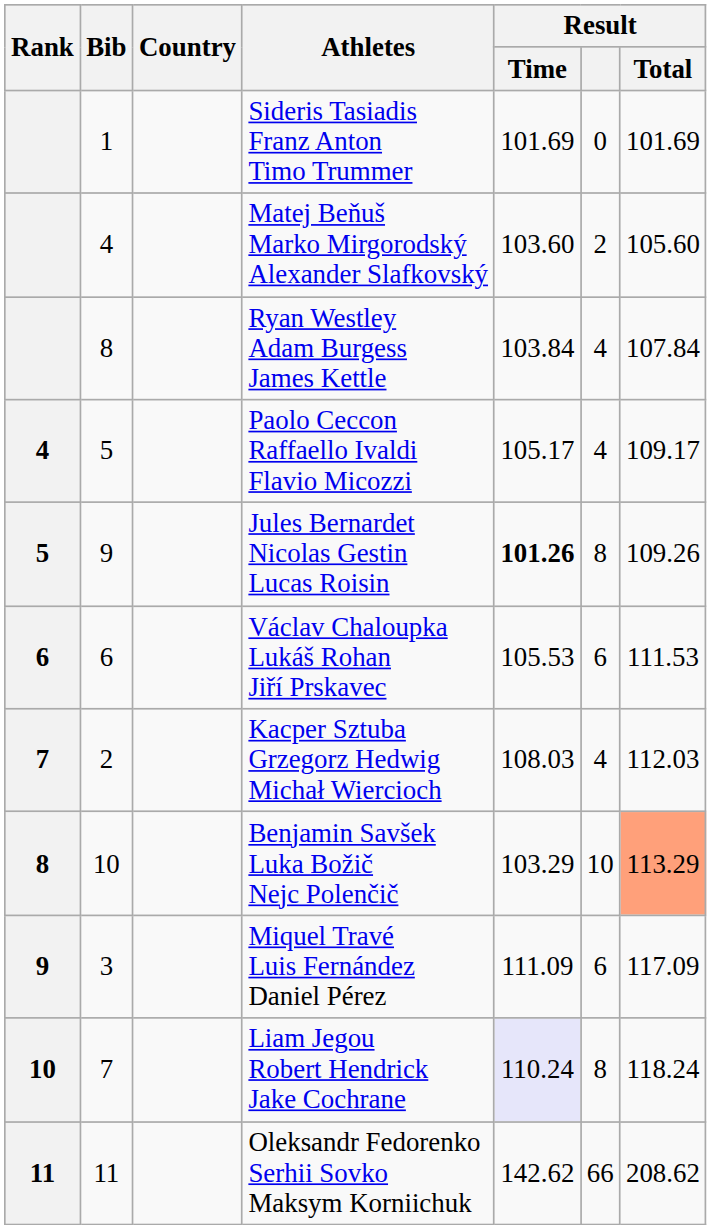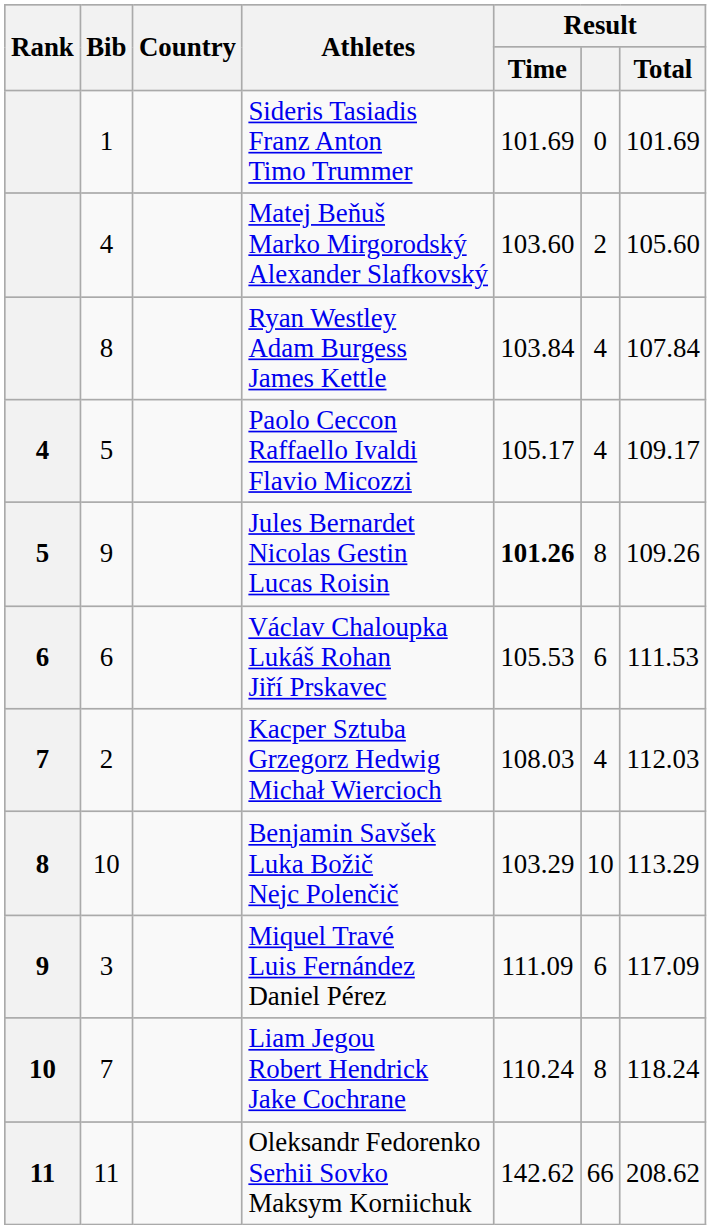(663, 863) lightsalmon background -> (663, 863) no background
(537, 1069) lavender background -> (537, 1069) no background
